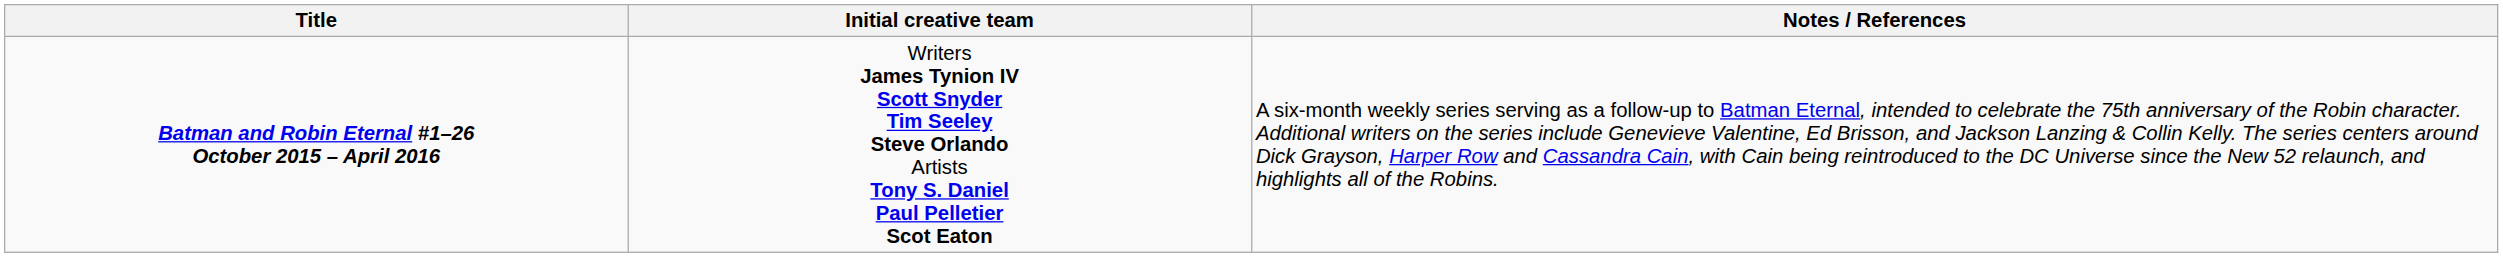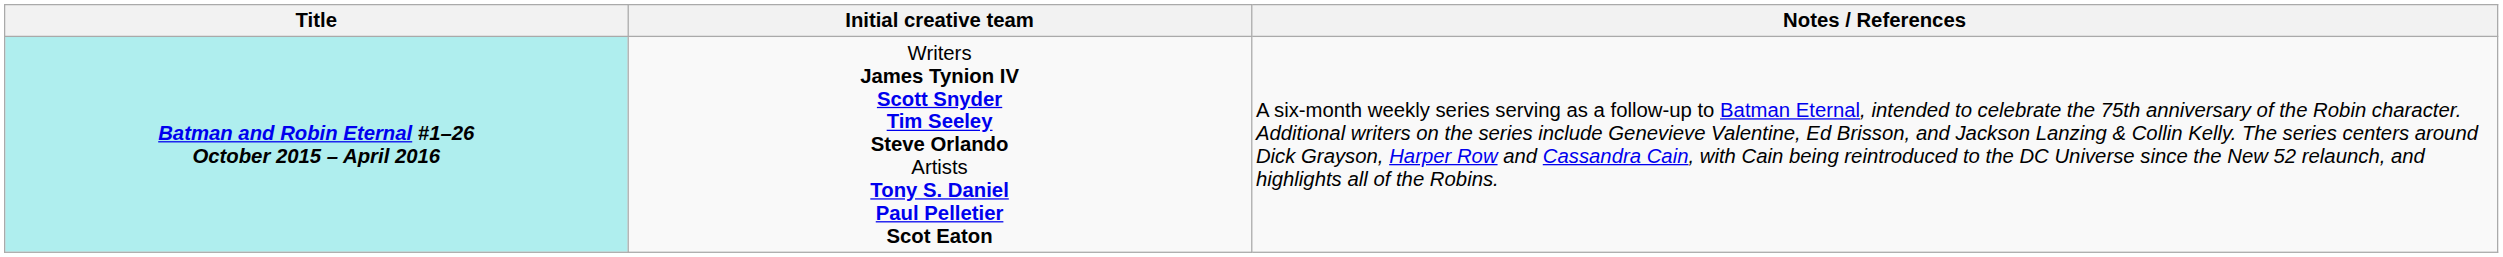(316, 144) no background -> (316, 144) paleturquoise background
